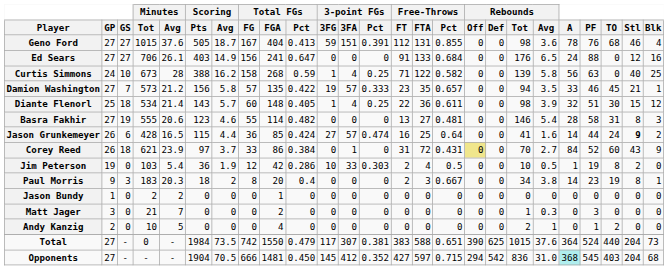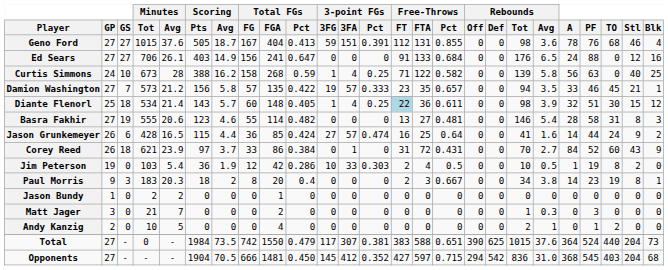(404, 104) no background -> (404, 104) lightblue background
(638, 134) bold -> (638, 134) normal
(481, 150) khaki background -> (481, 150) no background
(570, 257) paleturquoise background -> (570, 257) no background
